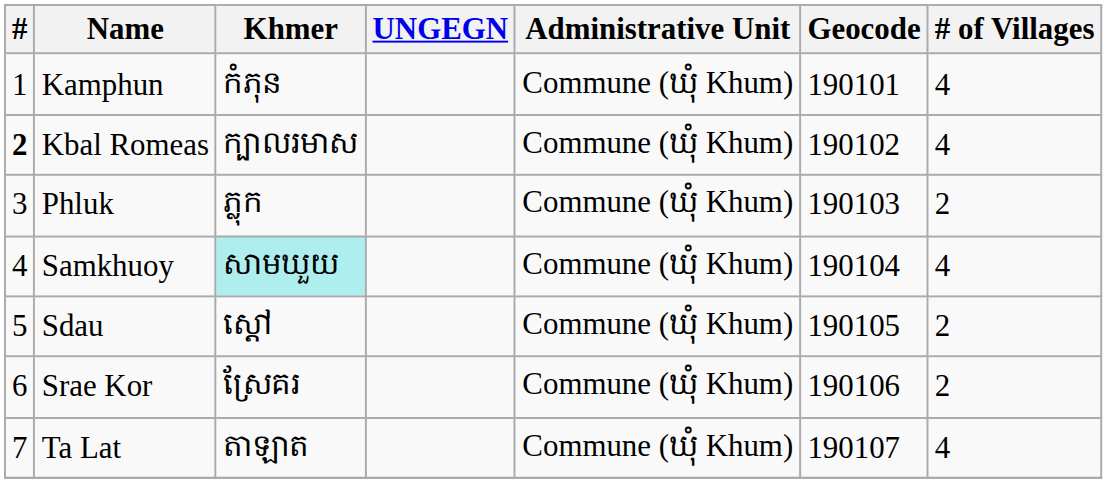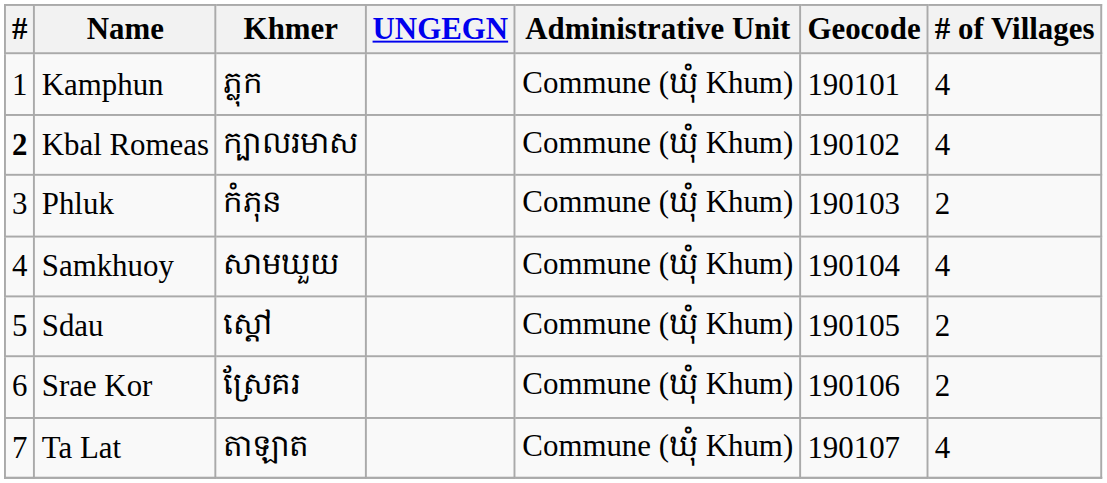(252, 81) កំភុន -> (243, 81) ភ្លុក
(243, 202) ភ្លុក -> (252, 202) កំភុន
(281, 263) paleturquoise background -> (281, 263) no background
